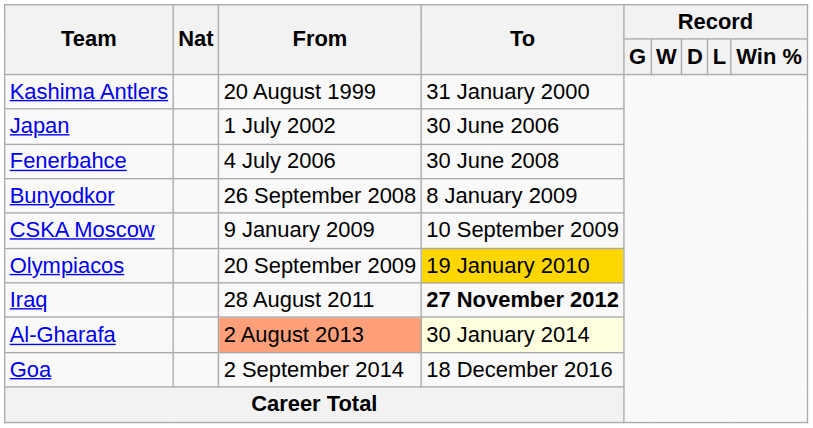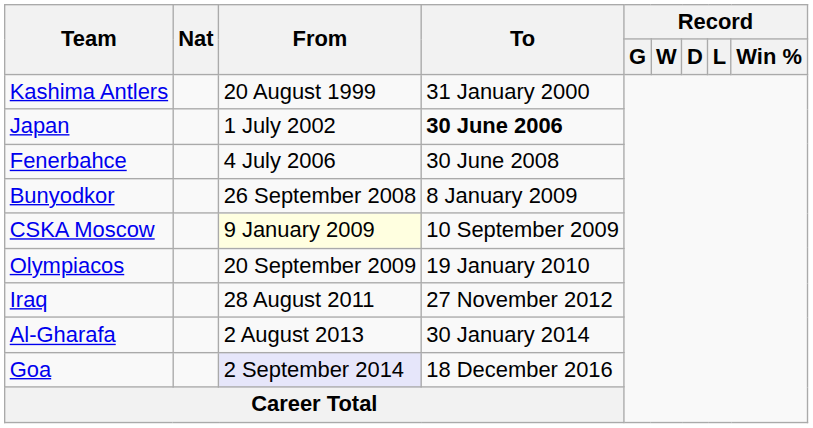(493, 126) normal -> (495, 126) bold
(299, 230) no background -> (299, 230) lightyellow background
(508, 265) gold background -> (508, 265) no background
(523, 299) bold -> (520, 299) normal
(294, 334) lightsalmon background -> (294, 334) no background
(508, 334) lightyellow background -> (508, 334) no background
(314, 369) no background -> (314, 369) lavender background
